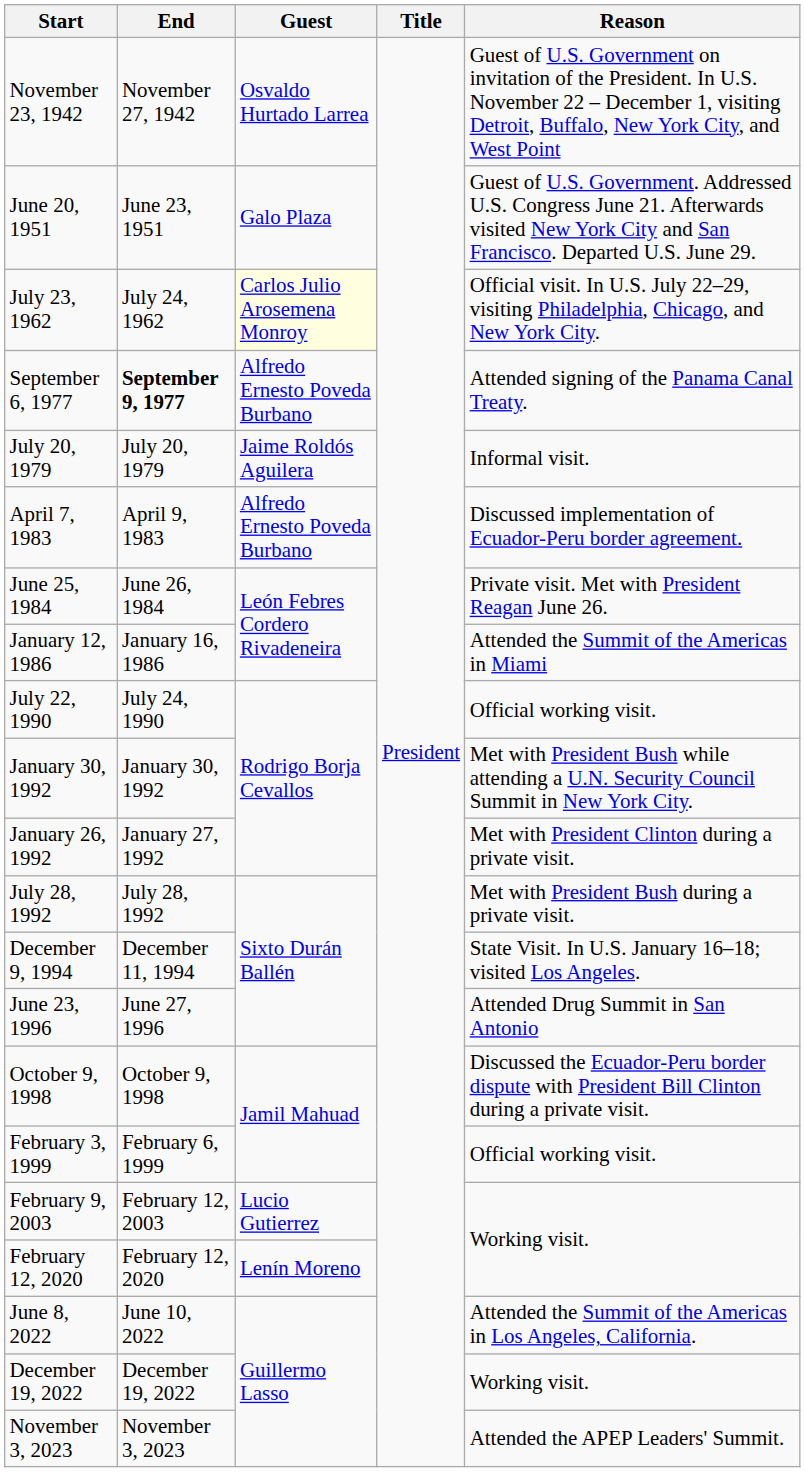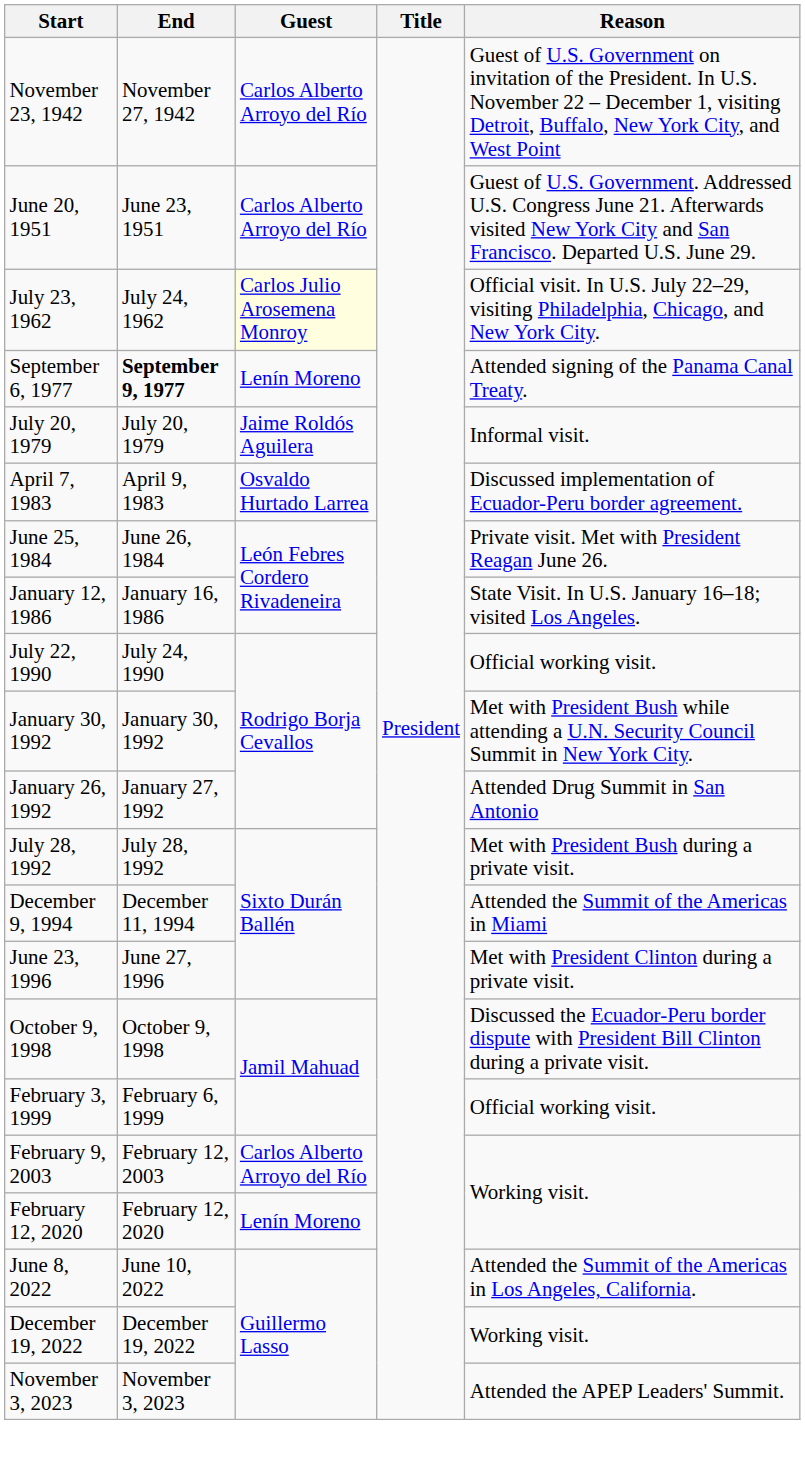(304, 101) Osvaldo Hurtado Larrea -> (303, 101) Carlos Alberto Arroyo del Río
(286, 217) Galo Plaza -> (303, 217) Carlos Alberto Arroyo del Río
(305, 389) Alfredo Ernesto Poveda Burbano -> (300, 378) Lenín Moreno
(305, 527) Alfredo Ernesto Poveda Burbano -> (304, 491) Osvaldo Hurtado Larrea
(628, 652) Attended the Summit of the Americas in Miami -> (615, 605) State Visit. In U.S. January 16–18; visited Los Angeles.
(621, 846) Met with President Clinton during a private visit. -> (597, 799) Attended Drug Summit in San Antonio
(615, 960) State Visit. In U.S. January 16–18; visited Los Angeles. -> (628, 913) Attended the Summit of the Americas in Miami
(597, 1017) Attended Drug Summit in San Antonio -> (621, 969) Met with President Clinton during a private visit.
(279, 1211) Lucio Gutierrez -> (303, 1163) Carlos Alberto Arroyo del Río
